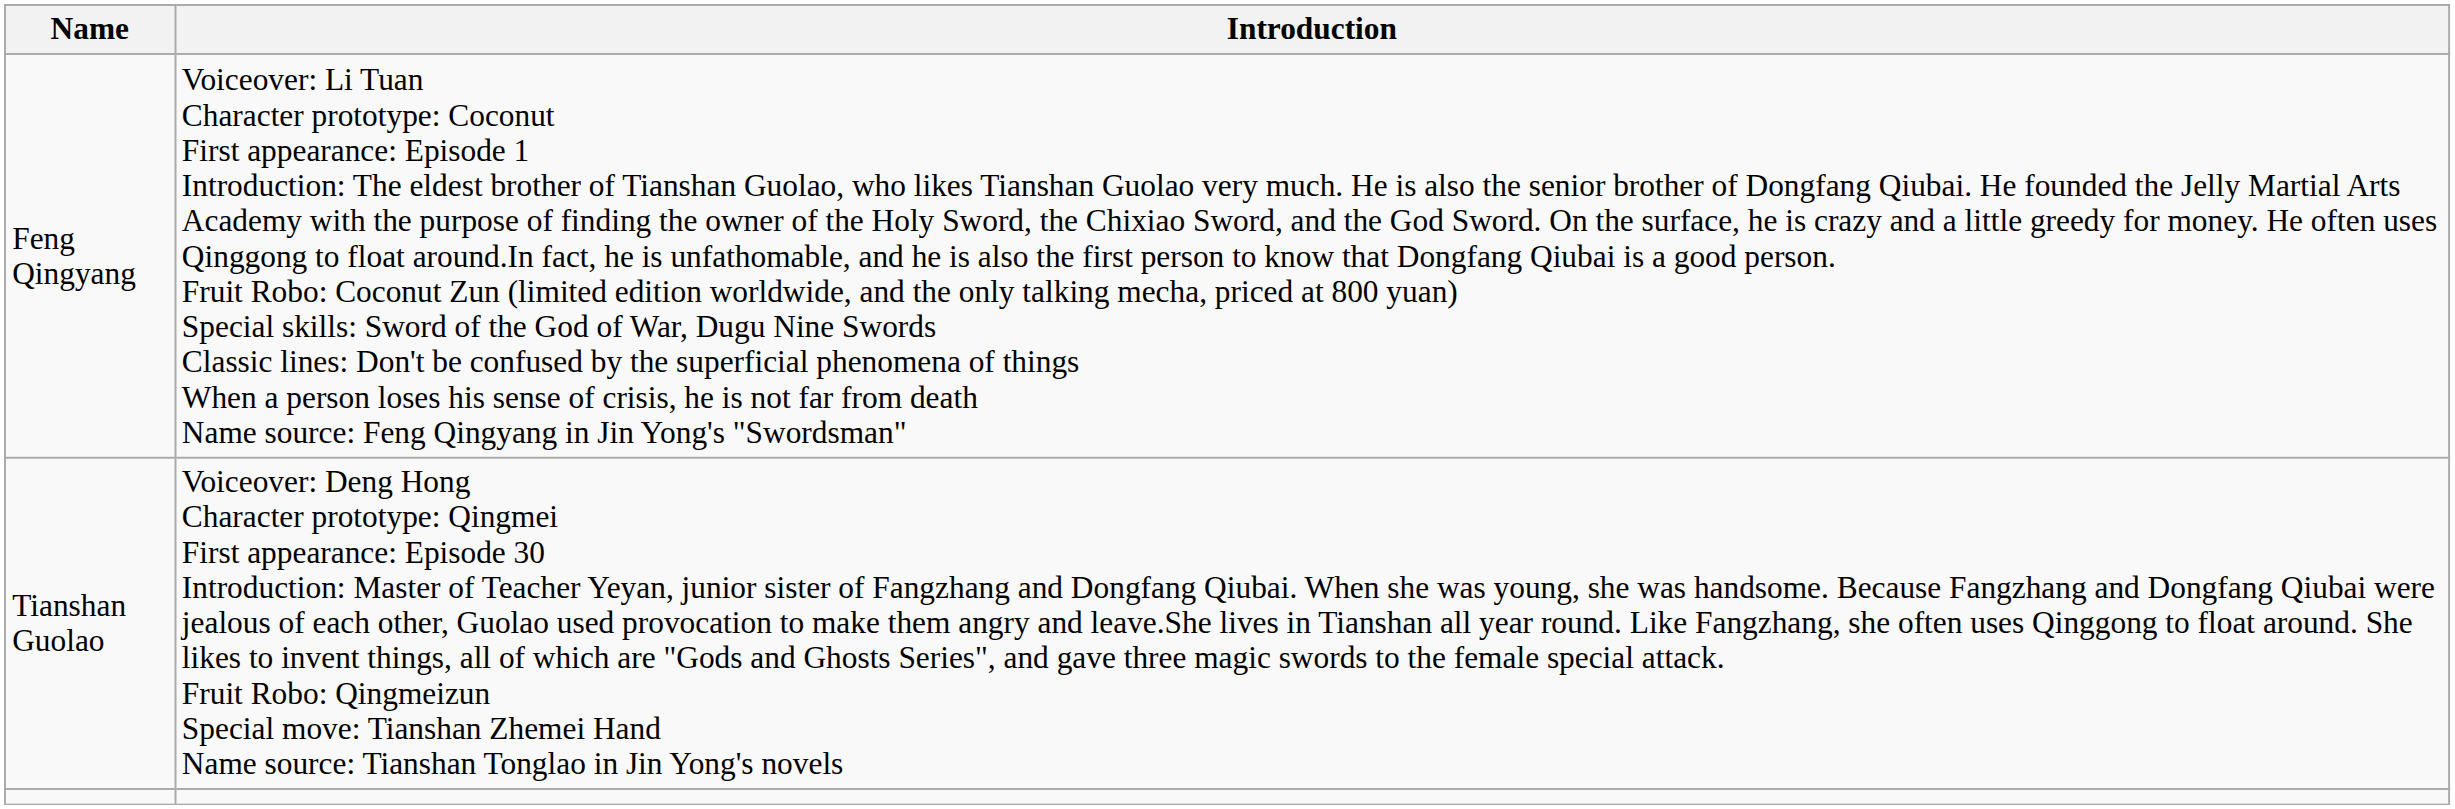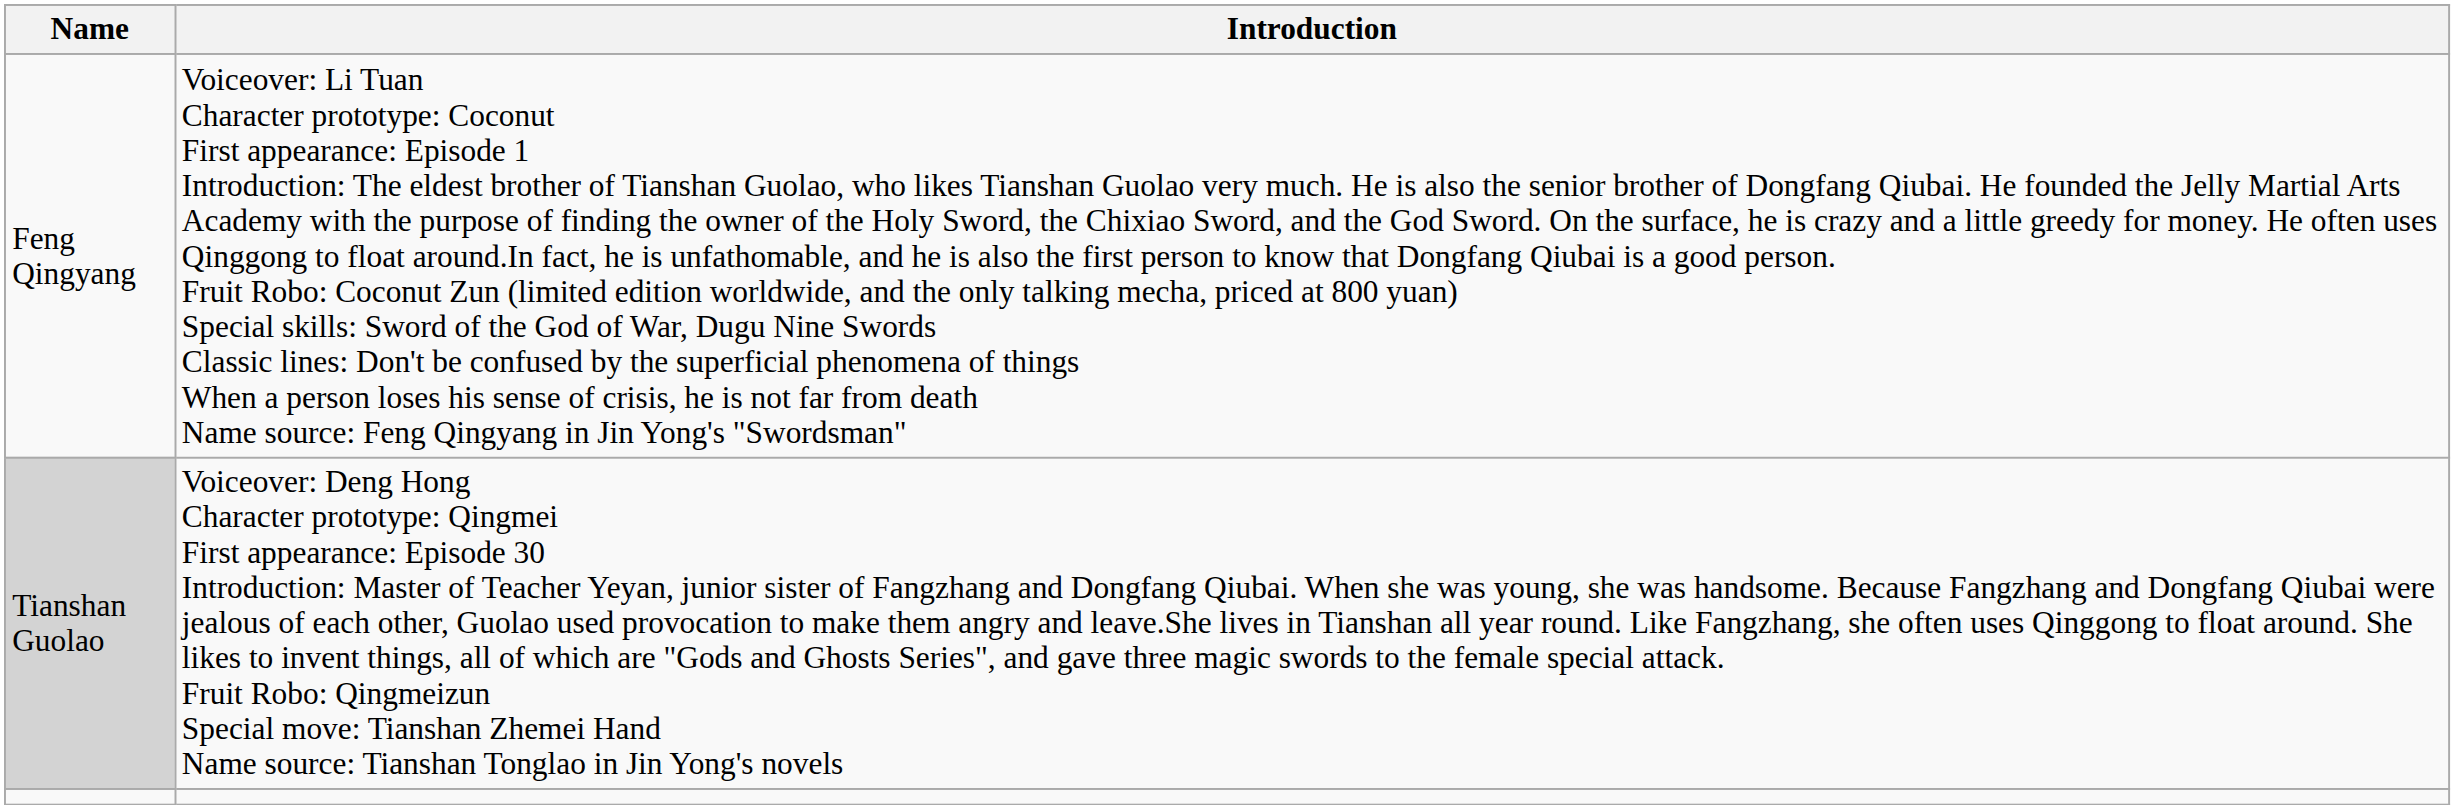(69, 622) no background -> (69, 622) lightgrey background
